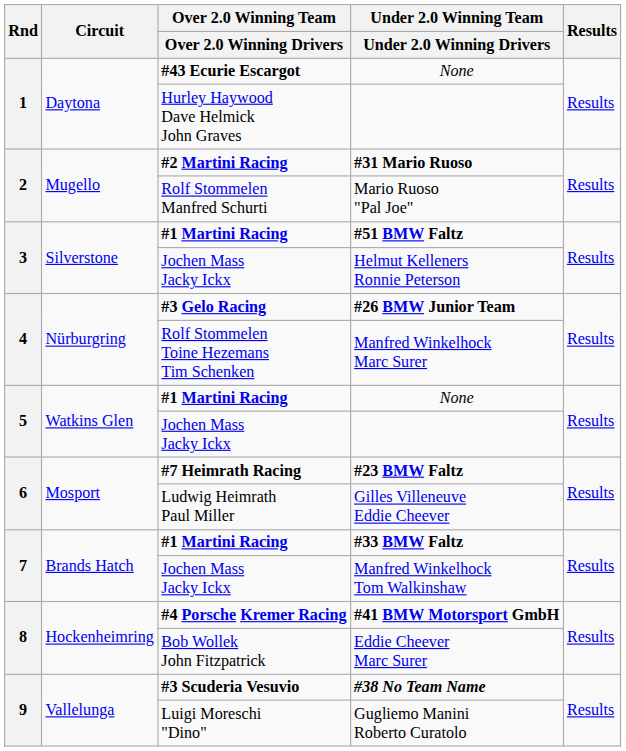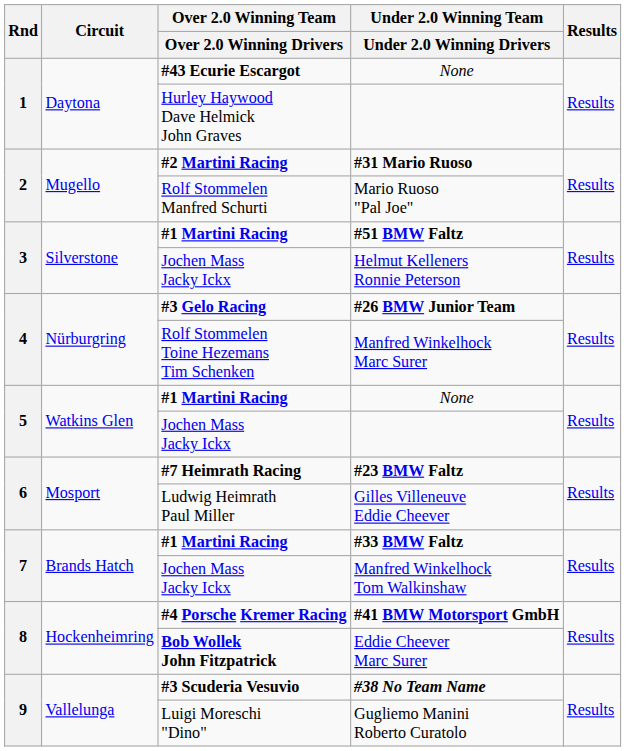(214, 651) normal -> (219, 651) bold
